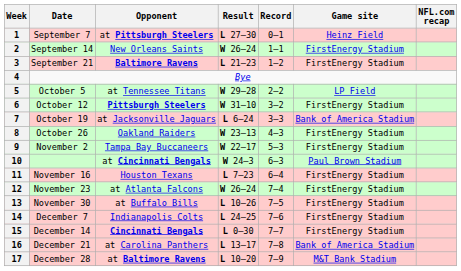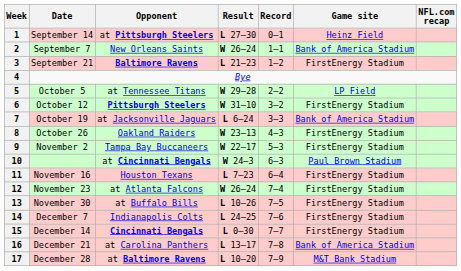(62, 35) September 7 -> (62, 35) September 14
(62, 49) September 14 -> (62, 49) September 7
(355, 49) FirstEnergy Stadium -> (355, 49) Bank of America Stadium
